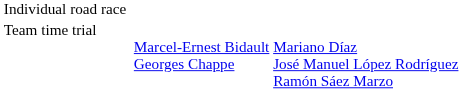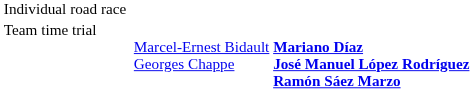(366, 64) normal -> (371, 64) bold
